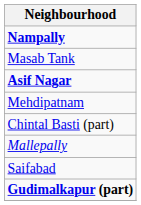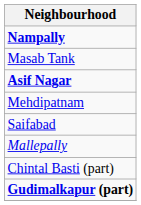(61, 124) Chintal Basti (part) -> (32, 124) Saifabad
(32, 168) Saifabad -> (61, 168) Chintal Basti (part)
